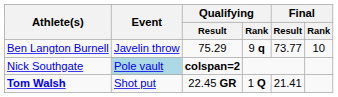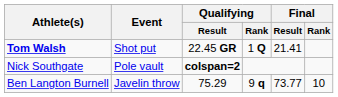rows swapped: (58, 49) <-> (36, 84)
(139, 66) lightblue background -> (139, 66) no background
